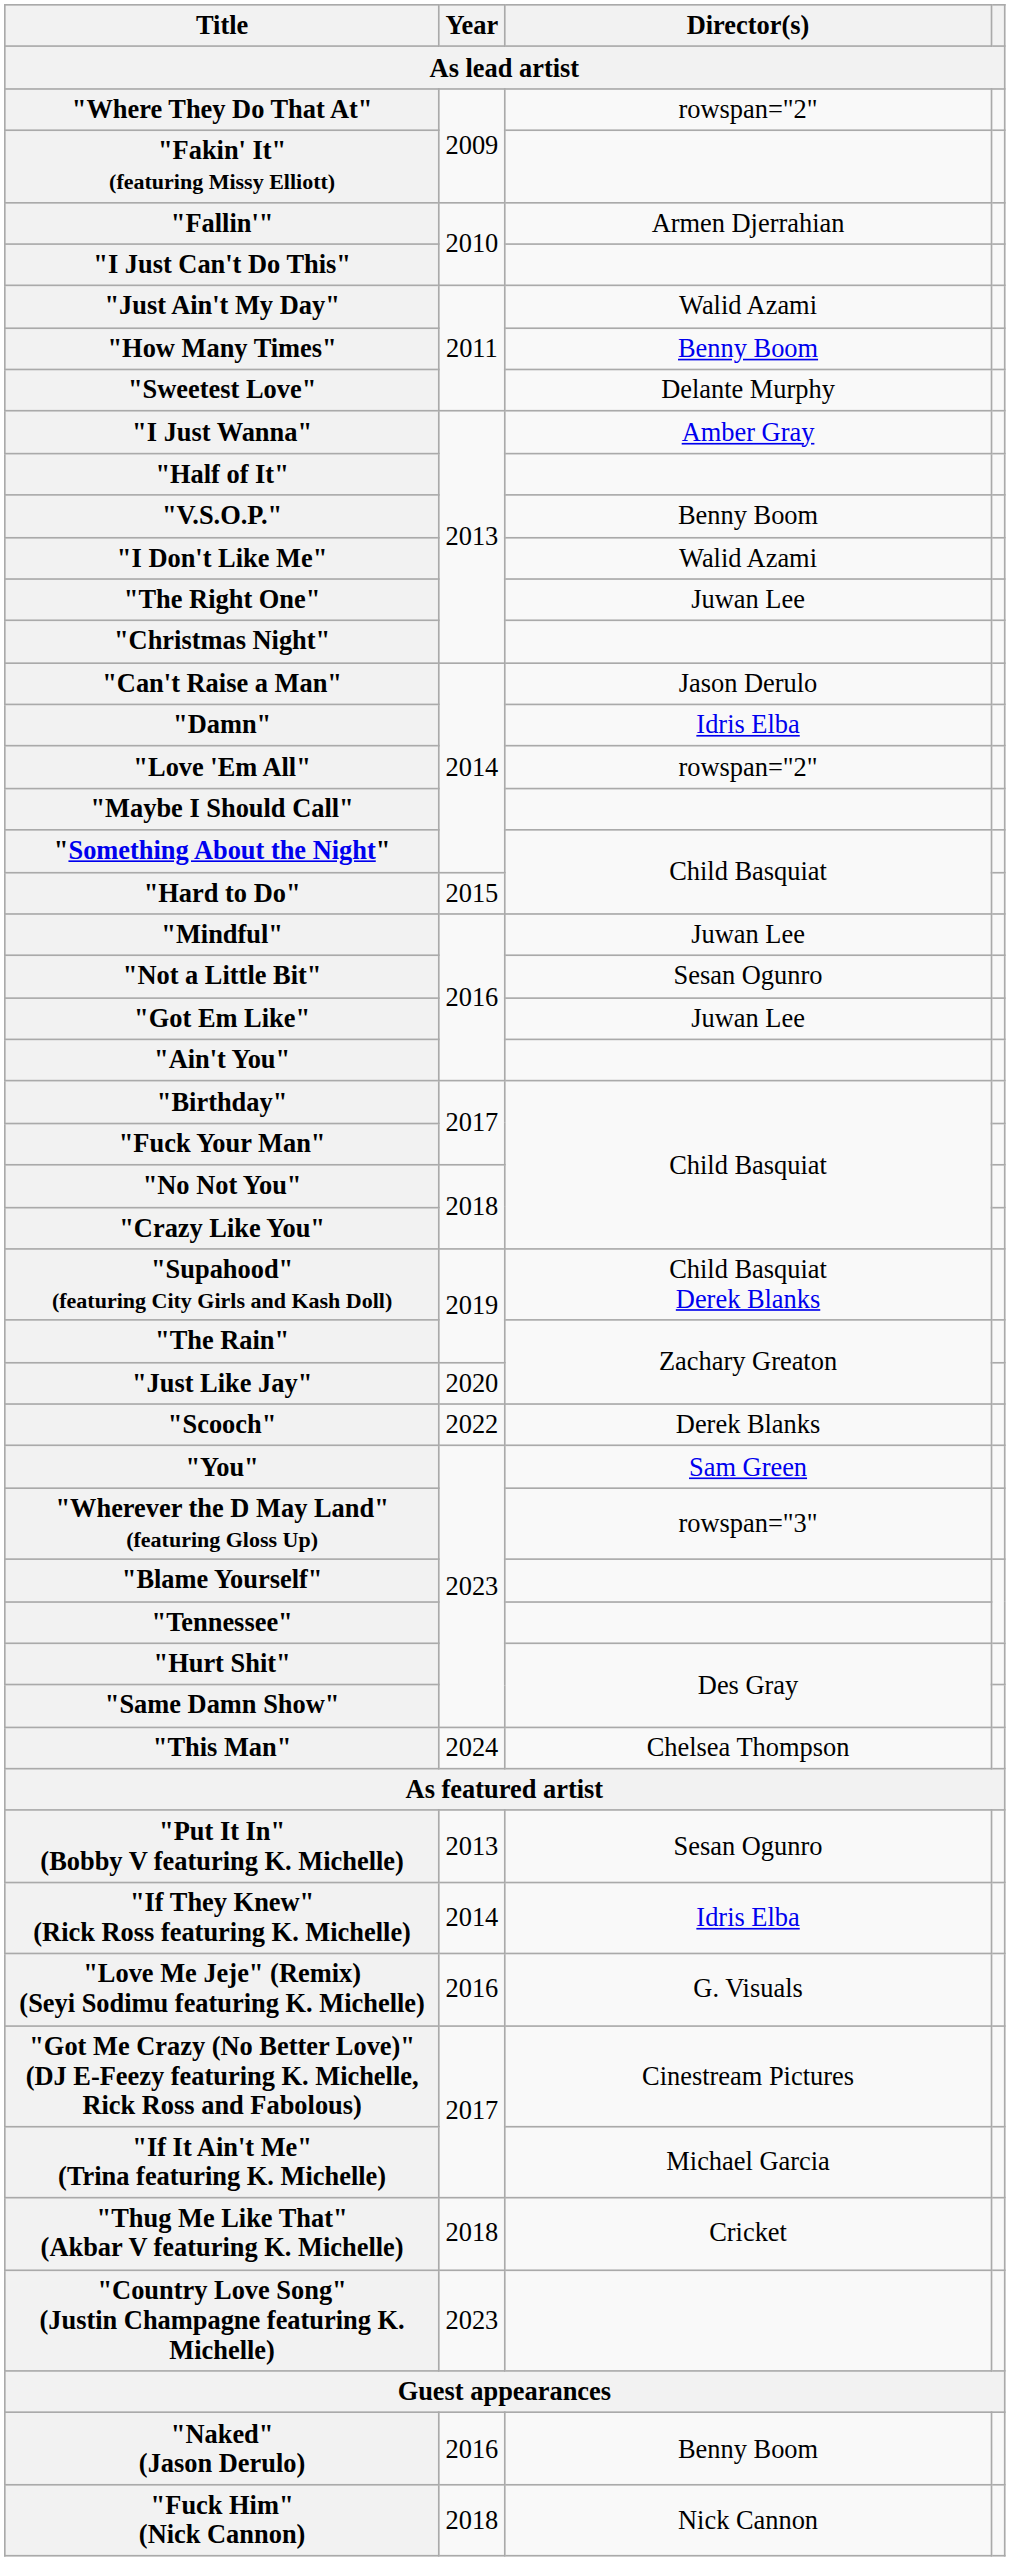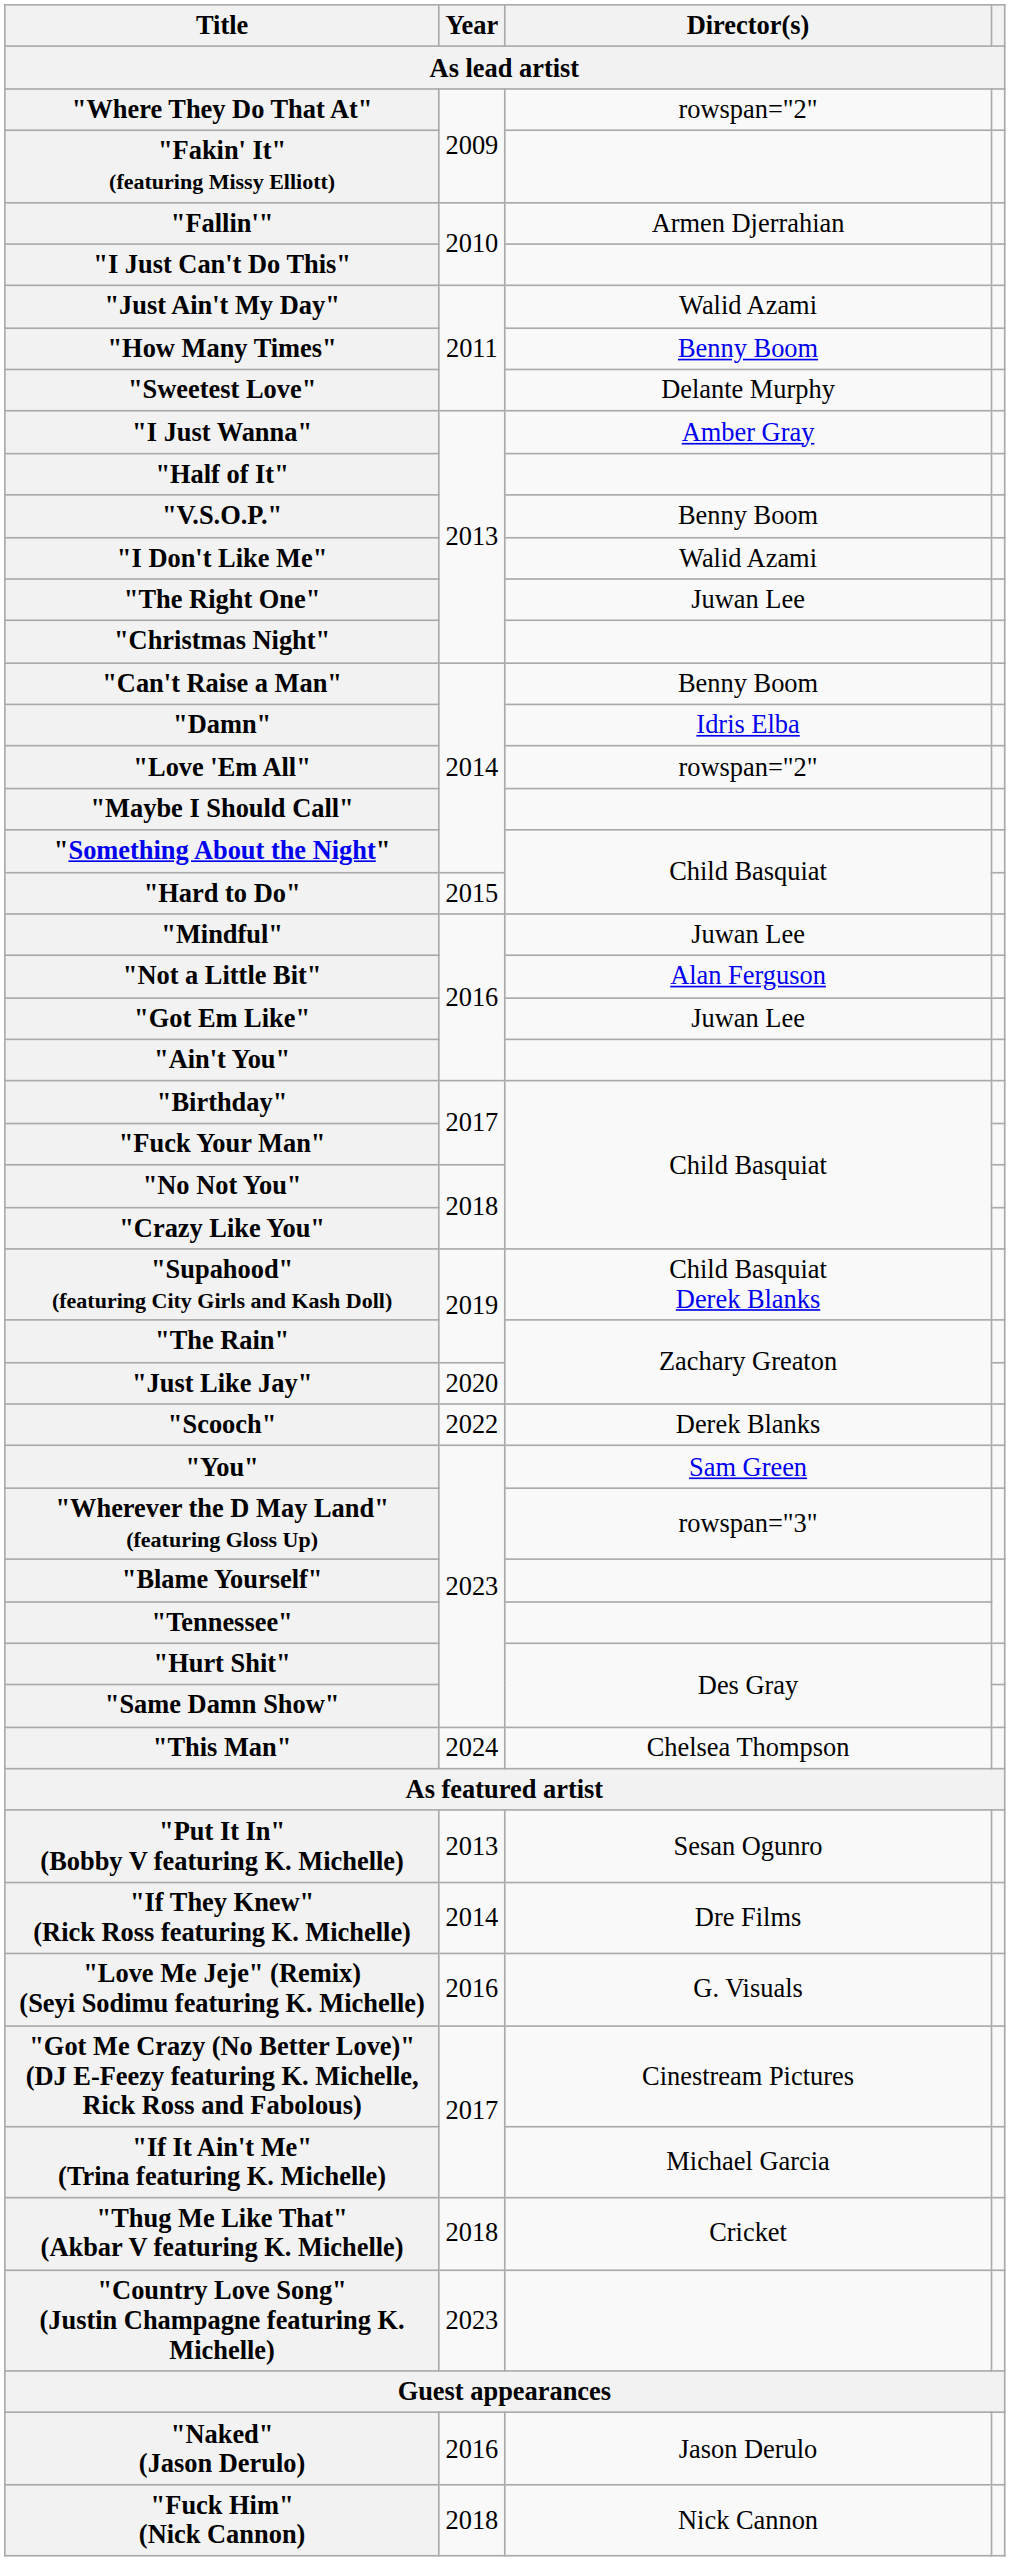(748, 683) Jason Derulo -> (748, 683) Benny Boom
(748, 976) Sesan Ogunro -> (748, 976) Alan Ferguson
(748, 1917) Idris Elba -> (748, 1917) Dre Films
(748, 2448) Benny Boom -> (748, 2448) Jason Derulo
